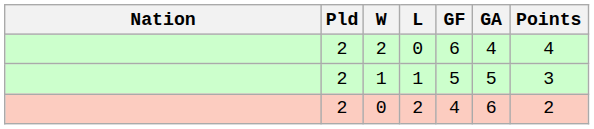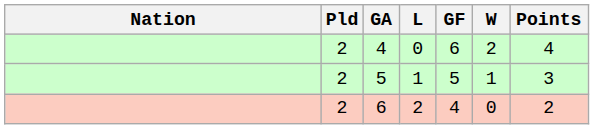columns swapped: (381, 20) <-> (491, 20)
